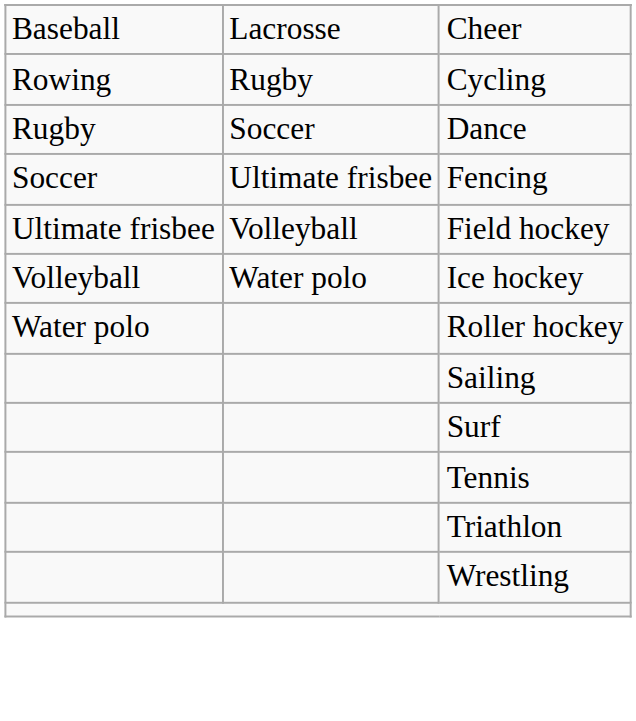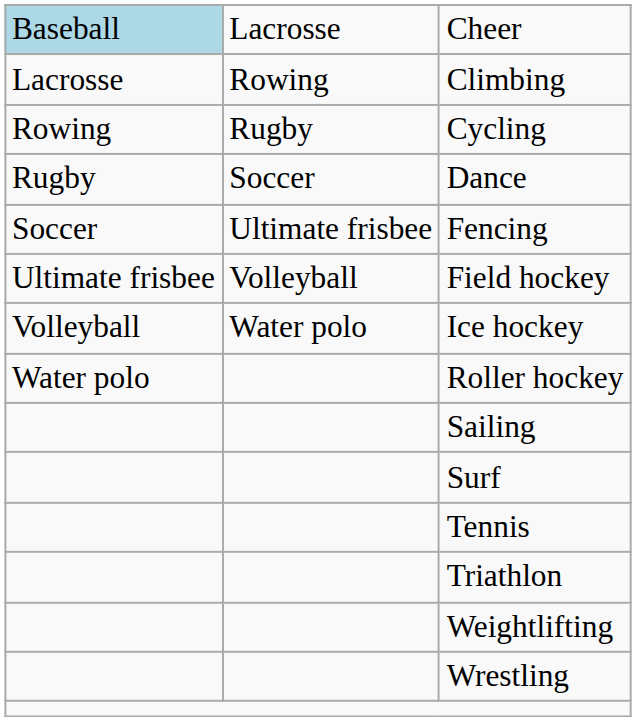(66, 29) no background -> (66, 29) lightblue background
+ row: (506, 79)
+ row: (530, 626)
